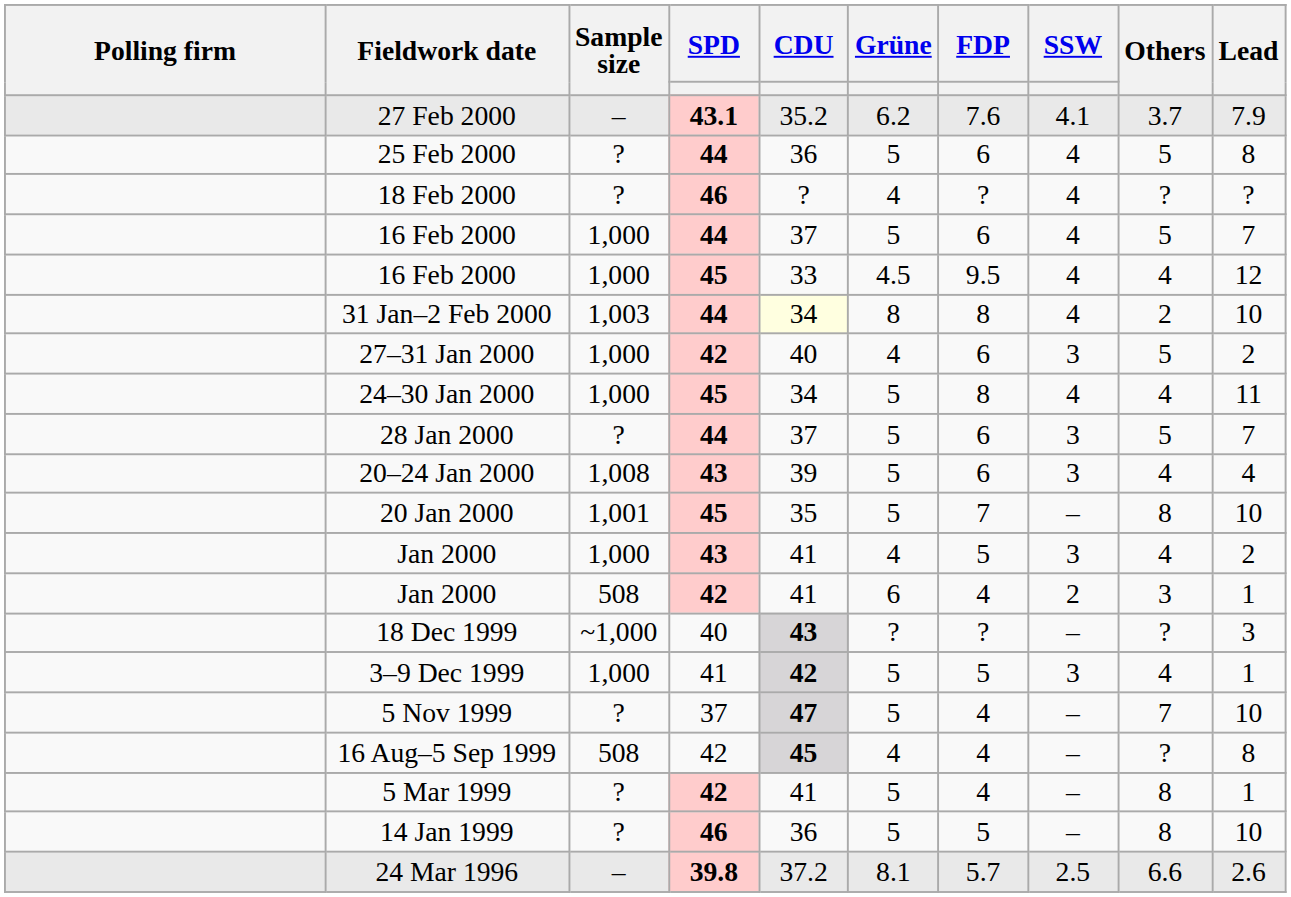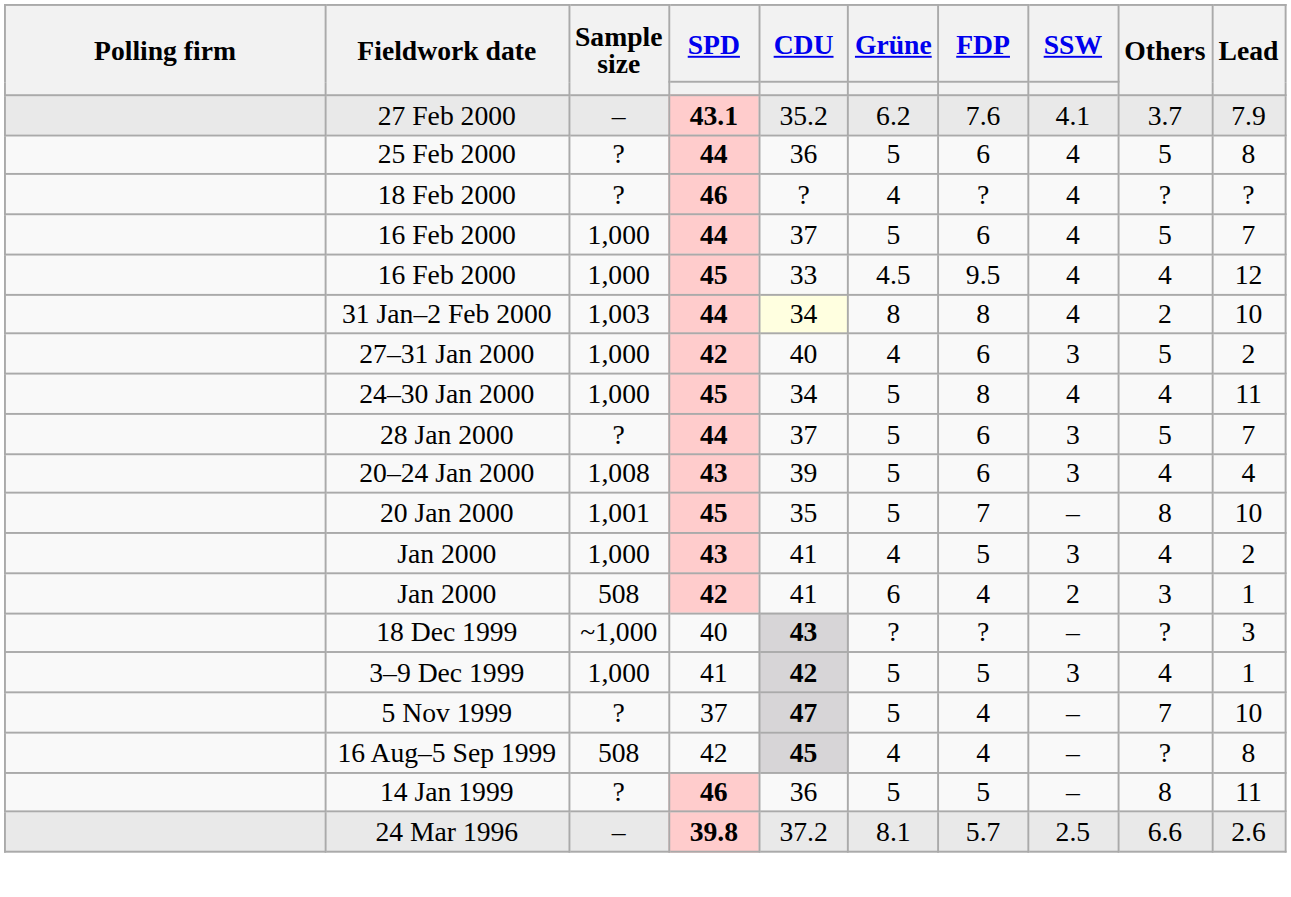- row: (447, 792)
(1248, 832) 10 -> (1248, 792) 11
